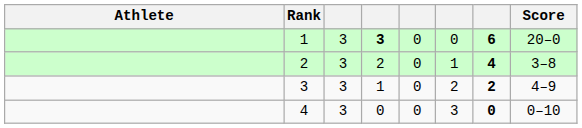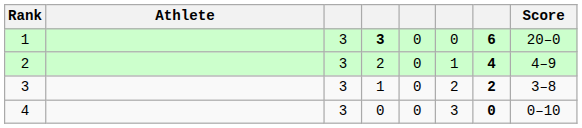columns swapped: (304, 16) <-> (144, 16)
(544, 64) 3–8 -> (544, 64) 4–9
(544, 88) 4–9 -> (544, 88) 3–8
